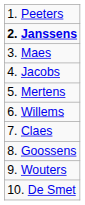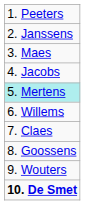(42, 33) bold -> (40, 33) normal
(36, 92) no background -> (36, 92) paleturquoise background
(41, 190) normal -> (42, 190) bold
